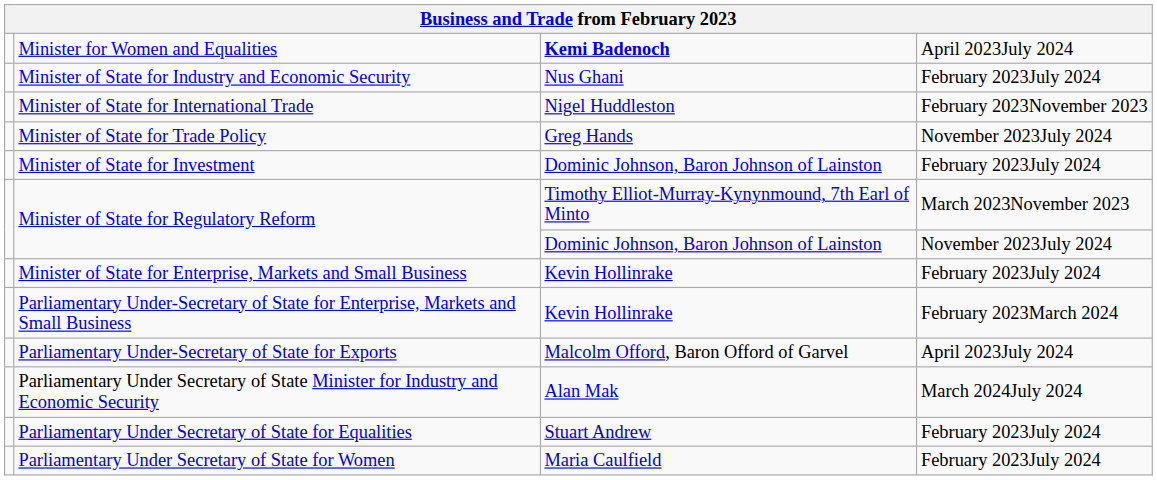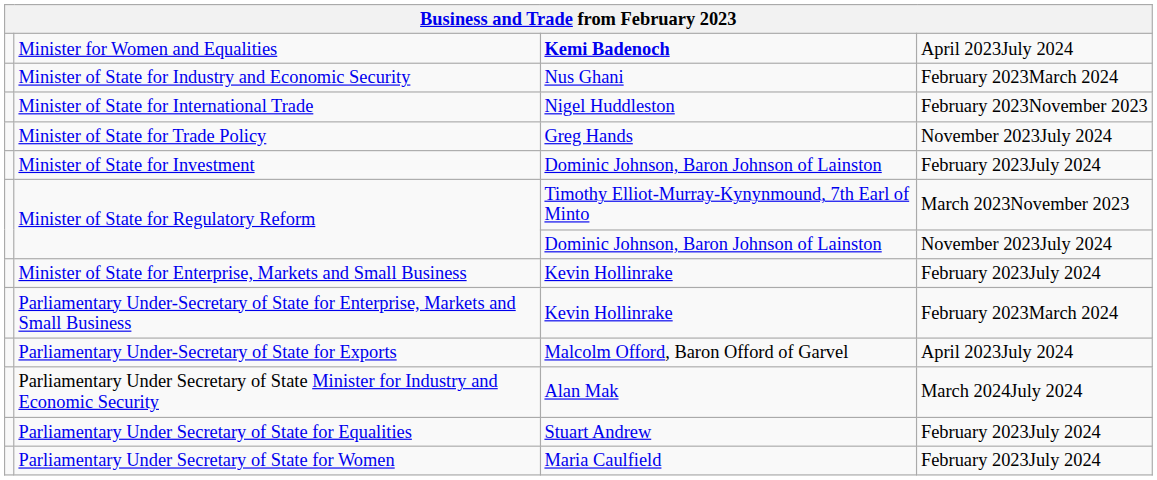(1011, 77) February 2023July 2024 -> (1020, 77) February 2023March 2024
